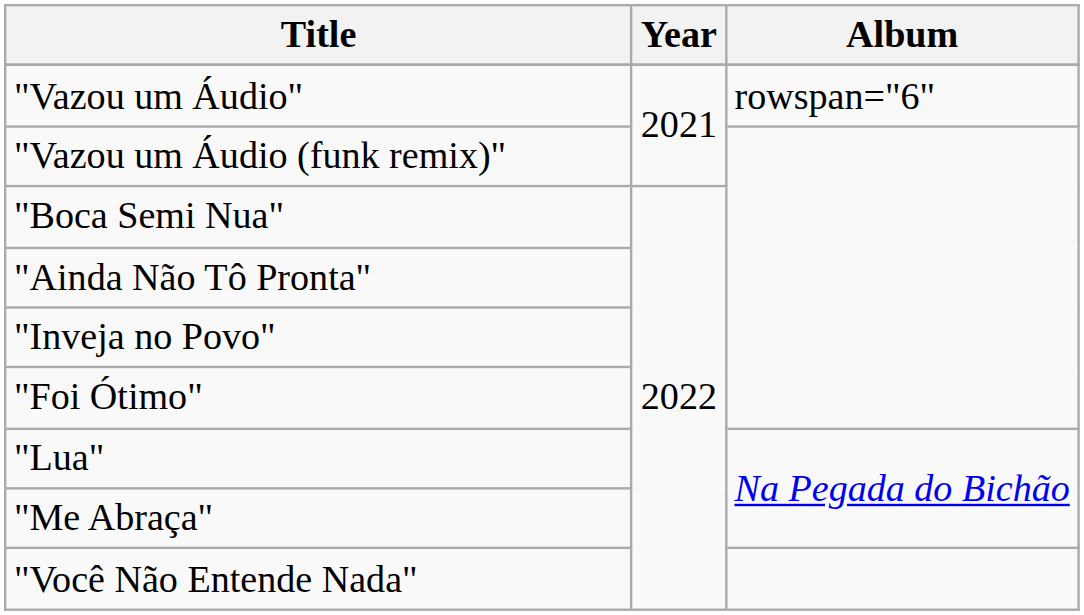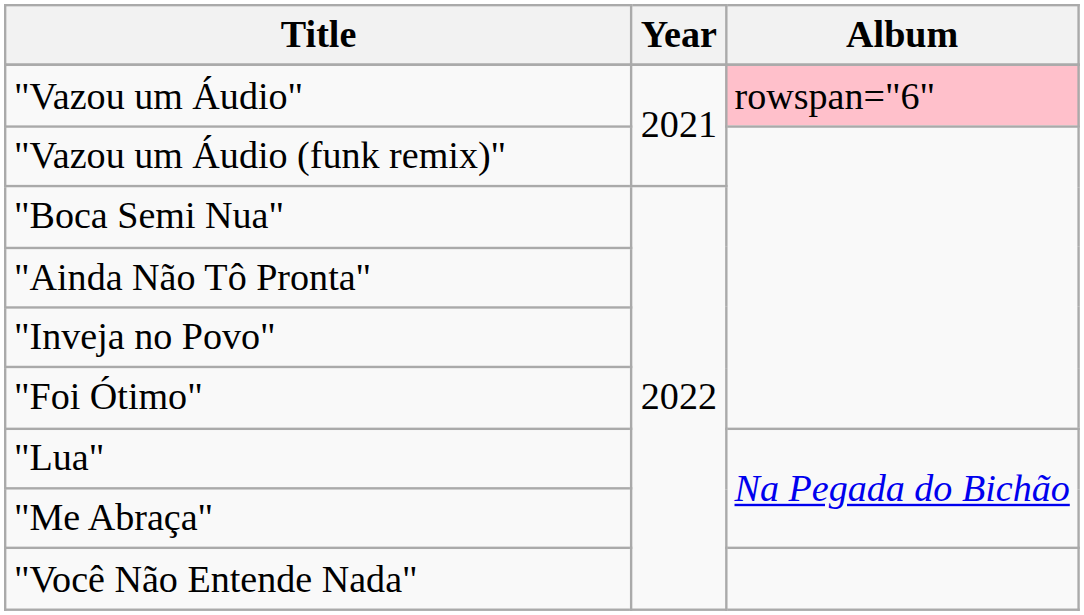(835, 95) no background -> (835, 95) pink background
